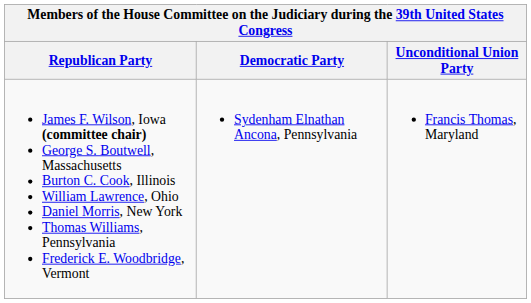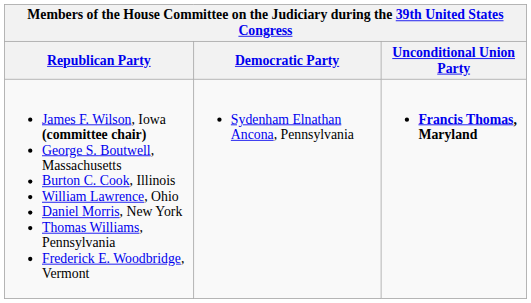(457, 127) normal -> (454, 127) bold
